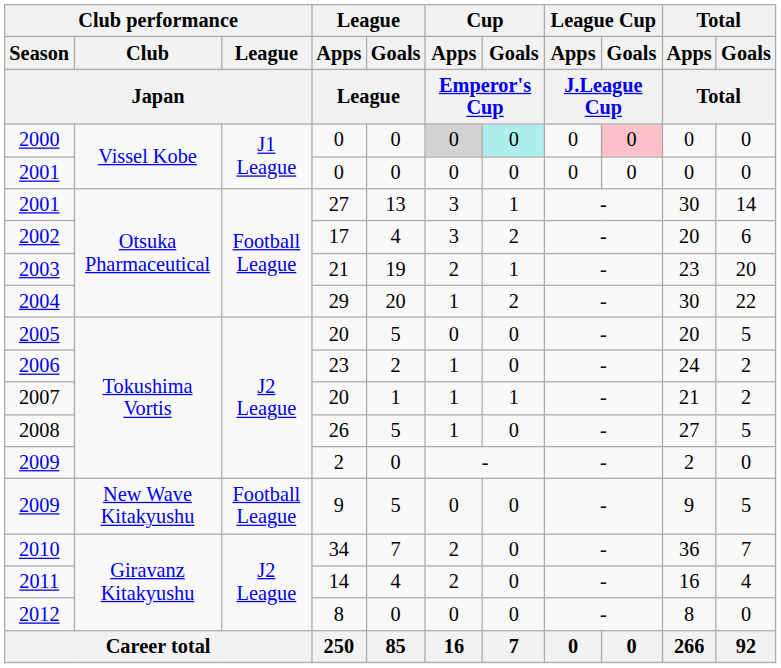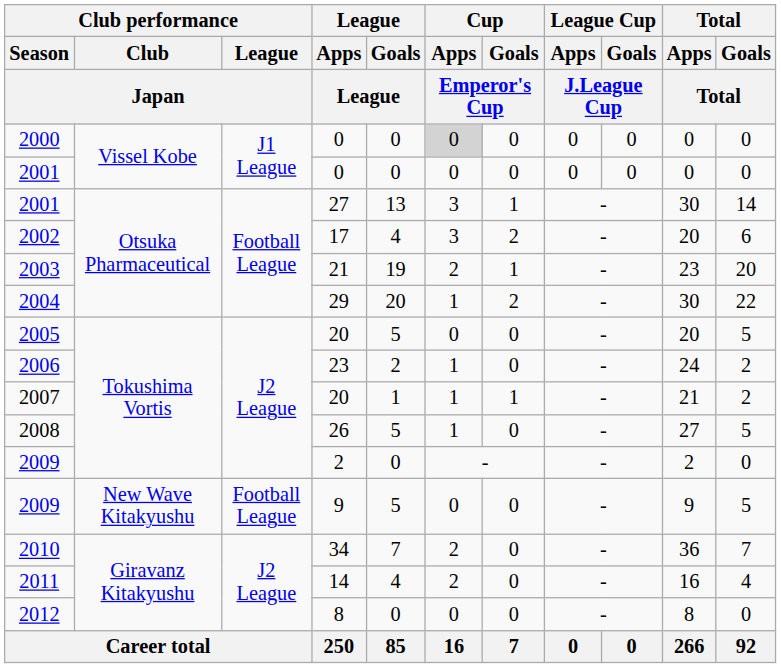(514, 140) paleturquoise background -> (514, 140) no background
(631, 140) pink background -> (631, 140) no background
